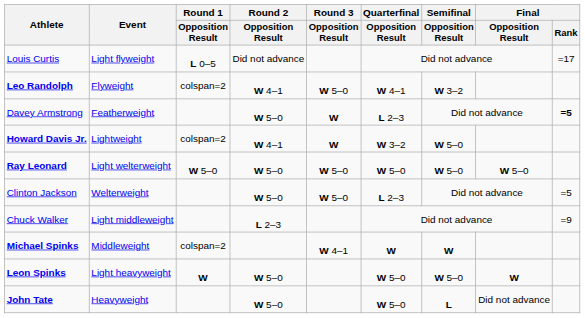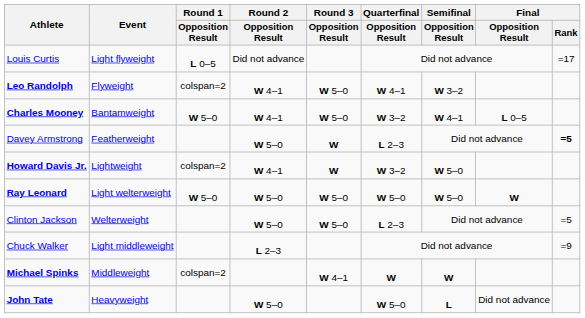+ row: (45, 112)
(514, 171) W 5–0 -> (514, 198) W
- row: (36, 273)
